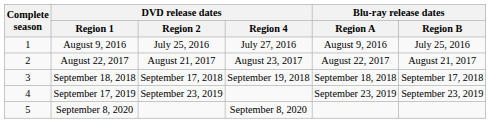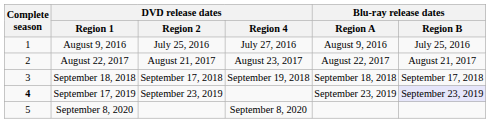(28, 93) normal -> (28, 93) bold
(442, 93) no background -> (442, 93) lavender background
